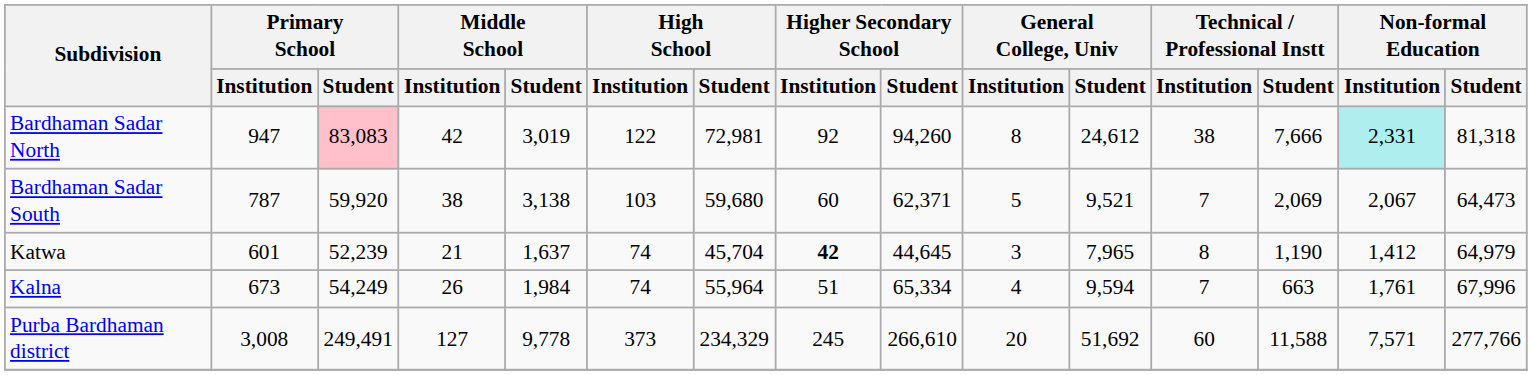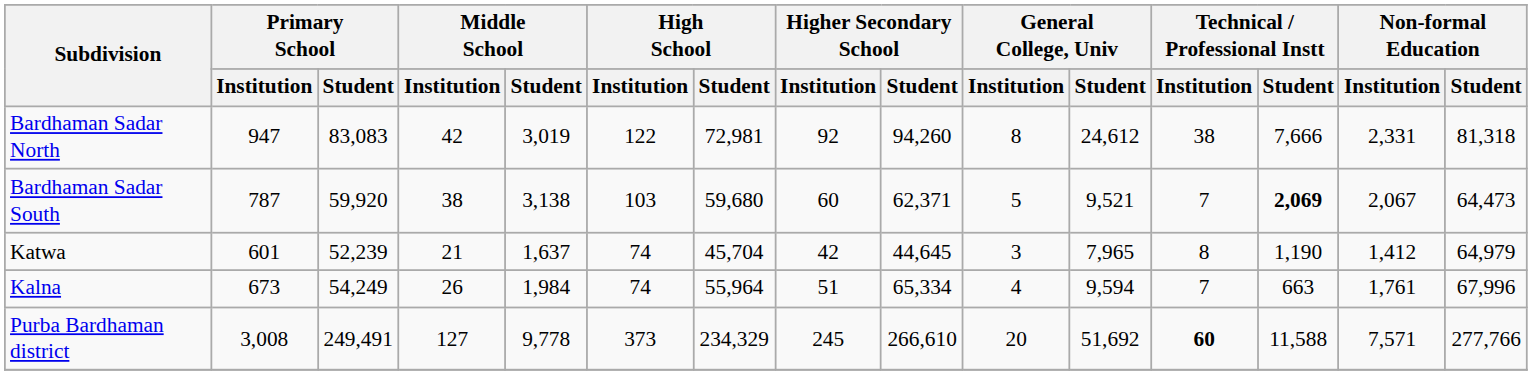(358, 137) pink background -> (358, 137) no background
(1392, 137) paleturquoise background -> (1392, 137) no background
(1298, 200) normal -> (1298, 200) bold
(828, 251) bold -> (828, 251) normal
(1204, 338) normal -> (1204, 338) bold
